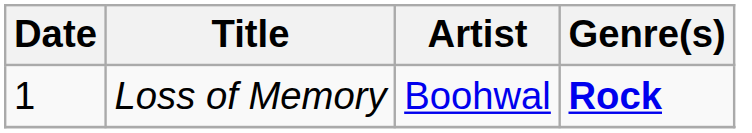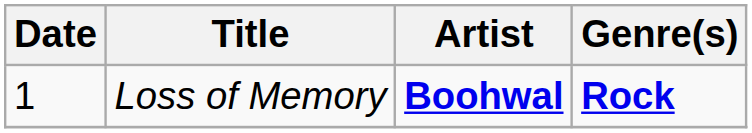(478, 95) normal -> (484, 95) bold
